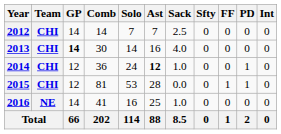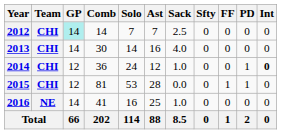(74, 31) no background -> (74, 31) paleturquoise background
(74, 48) bold -> (74, 48) normal
(155, 66) bold -> (155, 66) normal
(267, 66) normal -> (267, 66) bold
